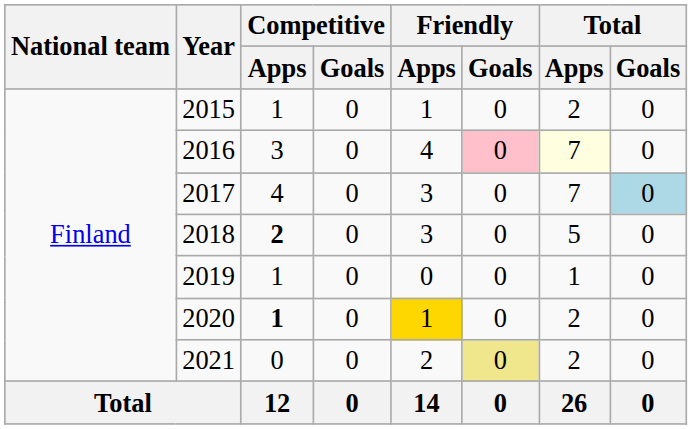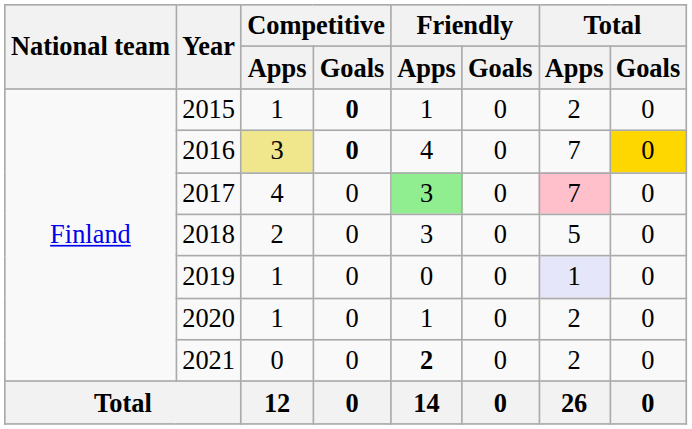(352, 109) normal -> (352, 109) bold
(277, 151) no background -> (277, 151) khaki background
(352, 151) normal -> (352, 151) bold
(500, 151) pink background -> (500, 151) no background
(574, 151) lightyellow background -> (574, 151) no background
(648, 151) no background -> (648, 151) gold background
(427, 192) no background -> (427, 192) lightgreen background
(574, 192) no background -> (574, 192) pink background
(648, 192) lightblue background -> (648, 192) no background
(277, 234) bold -> (277, 234) normal
(574, 276) no background -> (574, 276) lavender background
(277, 318) bold -> (277, 318) normal
(427, 318) gold background -> (427, 318) no background
(427, 360) normal -> (427, 360) bold
(500, 360) khaki background -> (500, 360) no background
